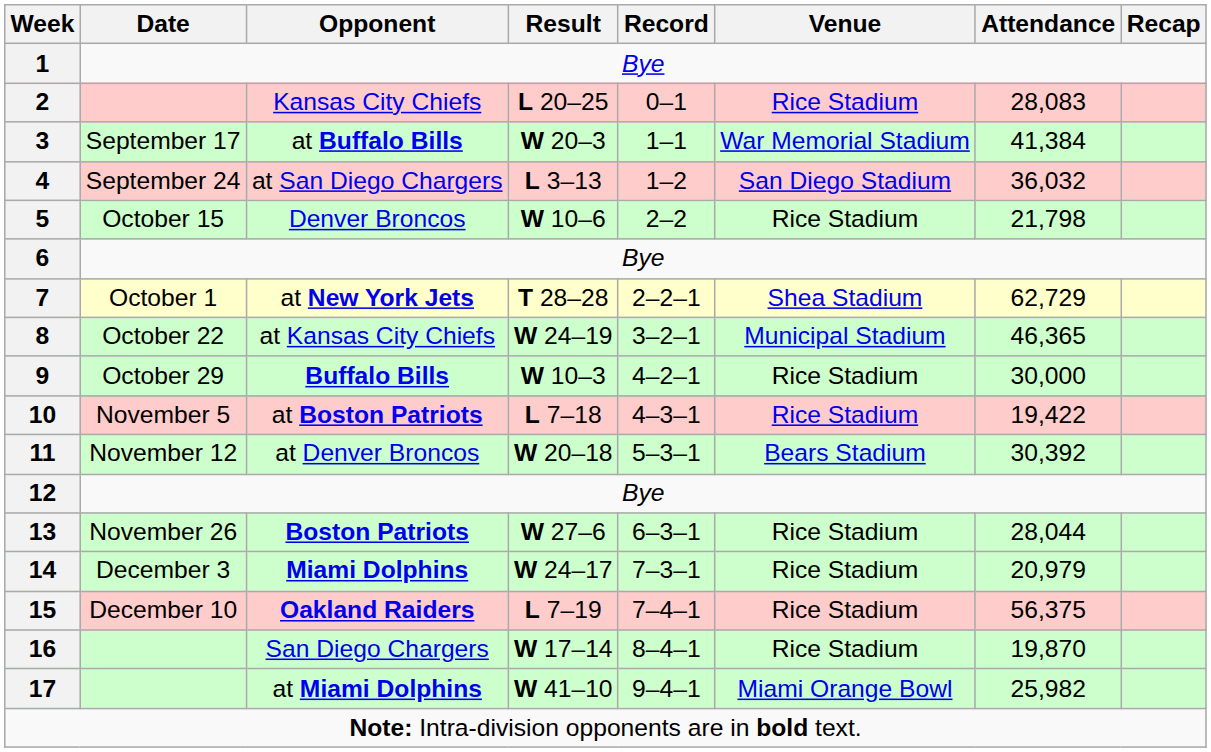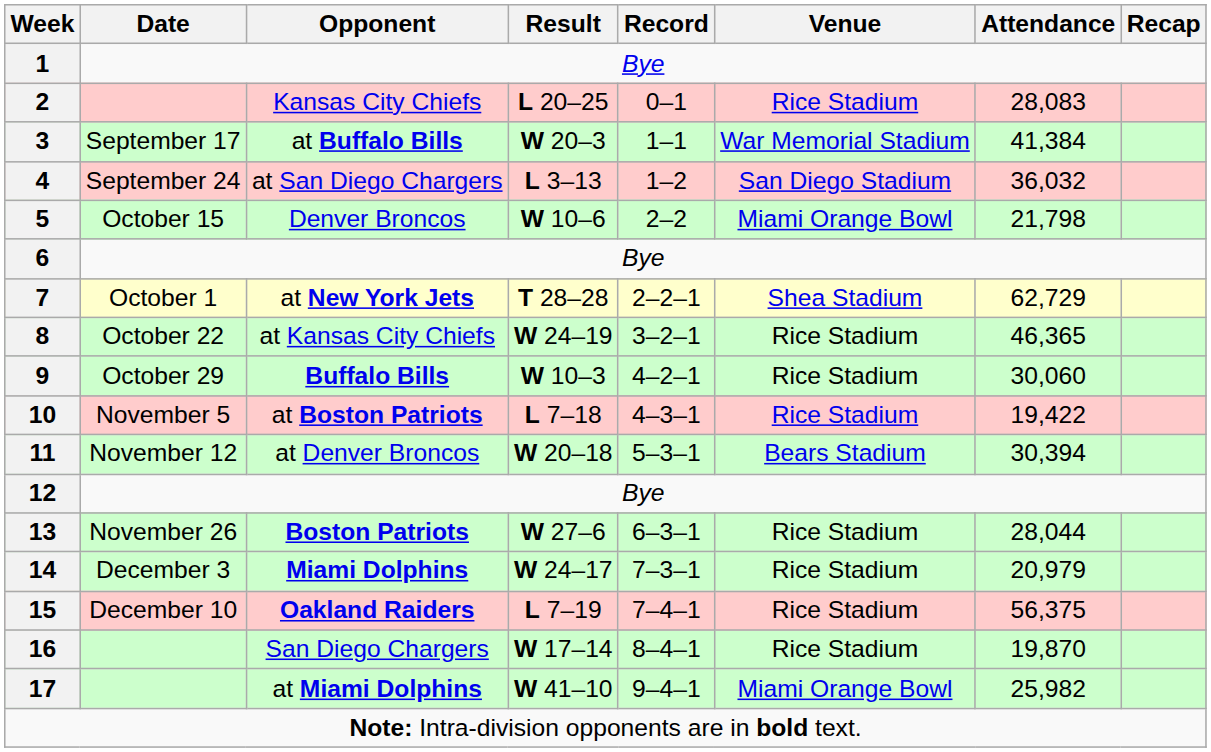(845, 219) Rice Stadium -> (845, 219) Miami Orange Bowl
(845, 336) Municipal Stadium -> (845, 336) Rice Stadium
(1048, 375) 30,000 -> (1048, 375) 30,060
(1048, 453) 30,392 -> (1048, 453) 30,394
